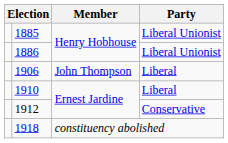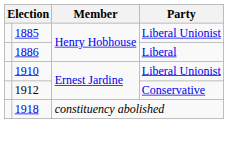(181, 52) Liberal Unionist -> (159, 52) Liberal
- row: (27, 71)
(159, 90) Liberal -> (181, 71) Liberal Unionist
